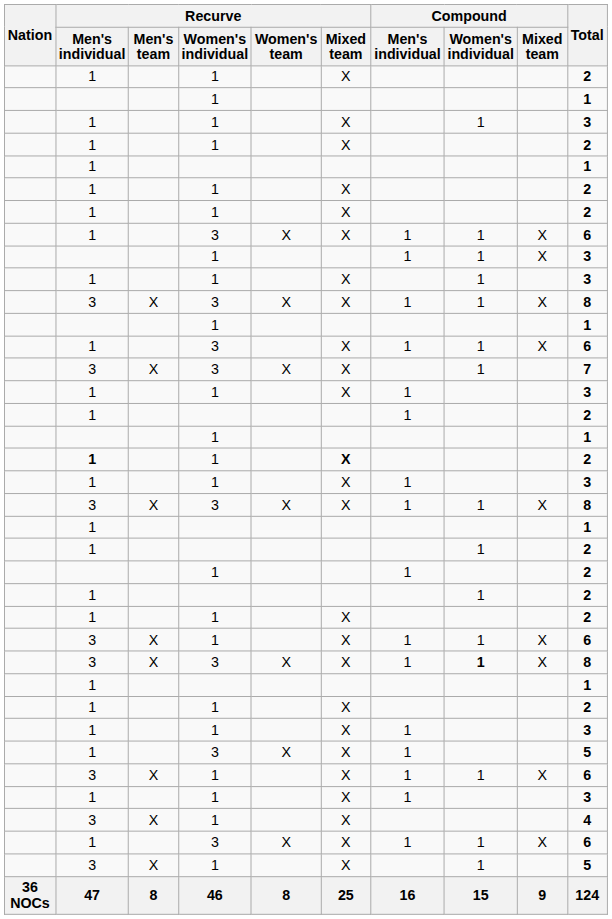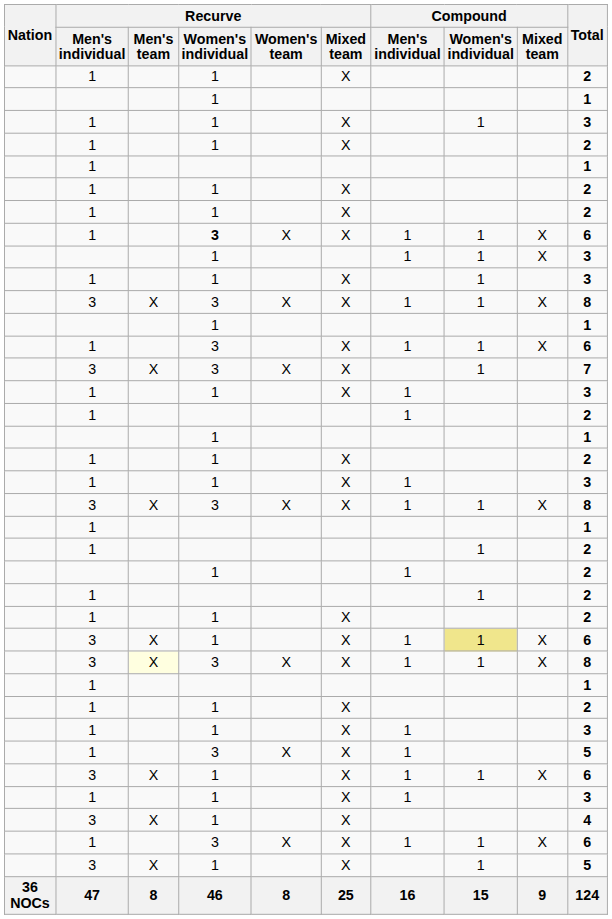(215, 235) normal -> (215, 235) bold
(92, 460) bold -> (92, 460) normal
(346, 460) bold -> (346, 460) normal
(481, 640) no background -> (481, 640) khaki background
(153, 663) no background -> (153, 663) lightyellow background
(481, 663) bold -> (481, 663) normal
